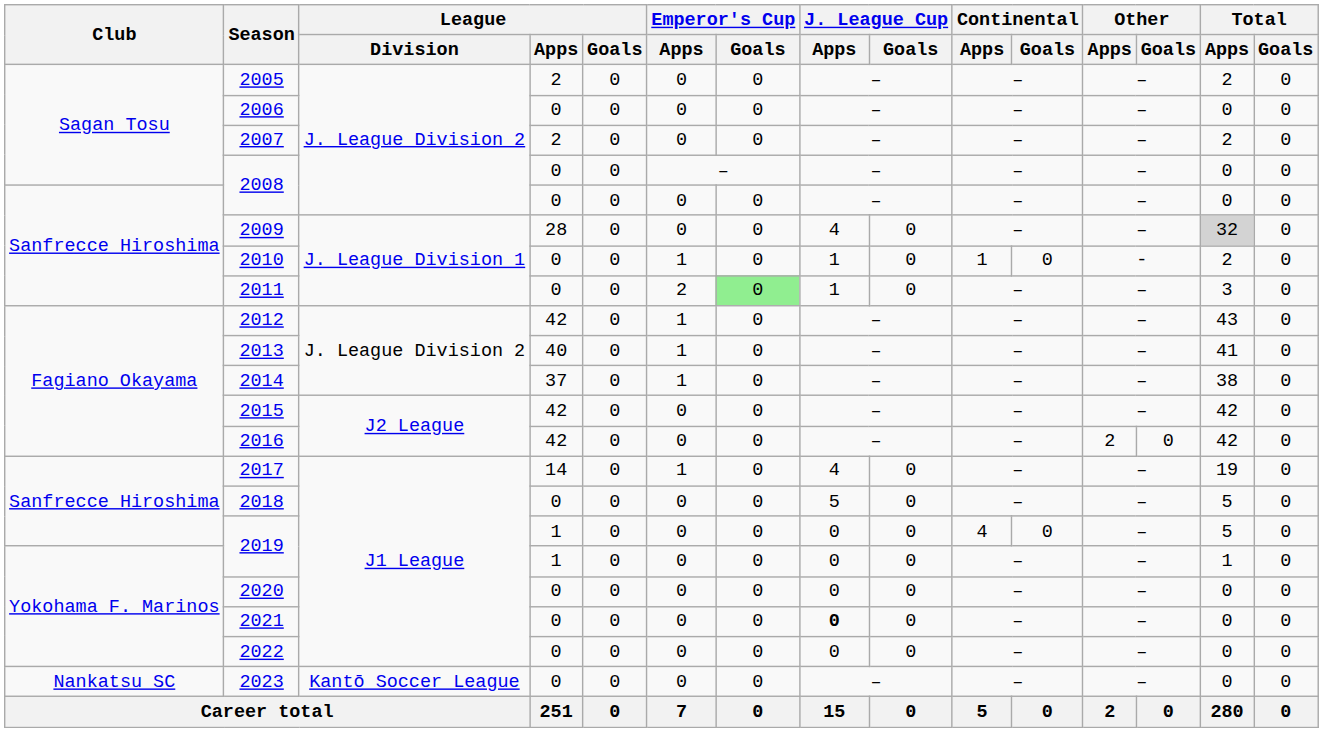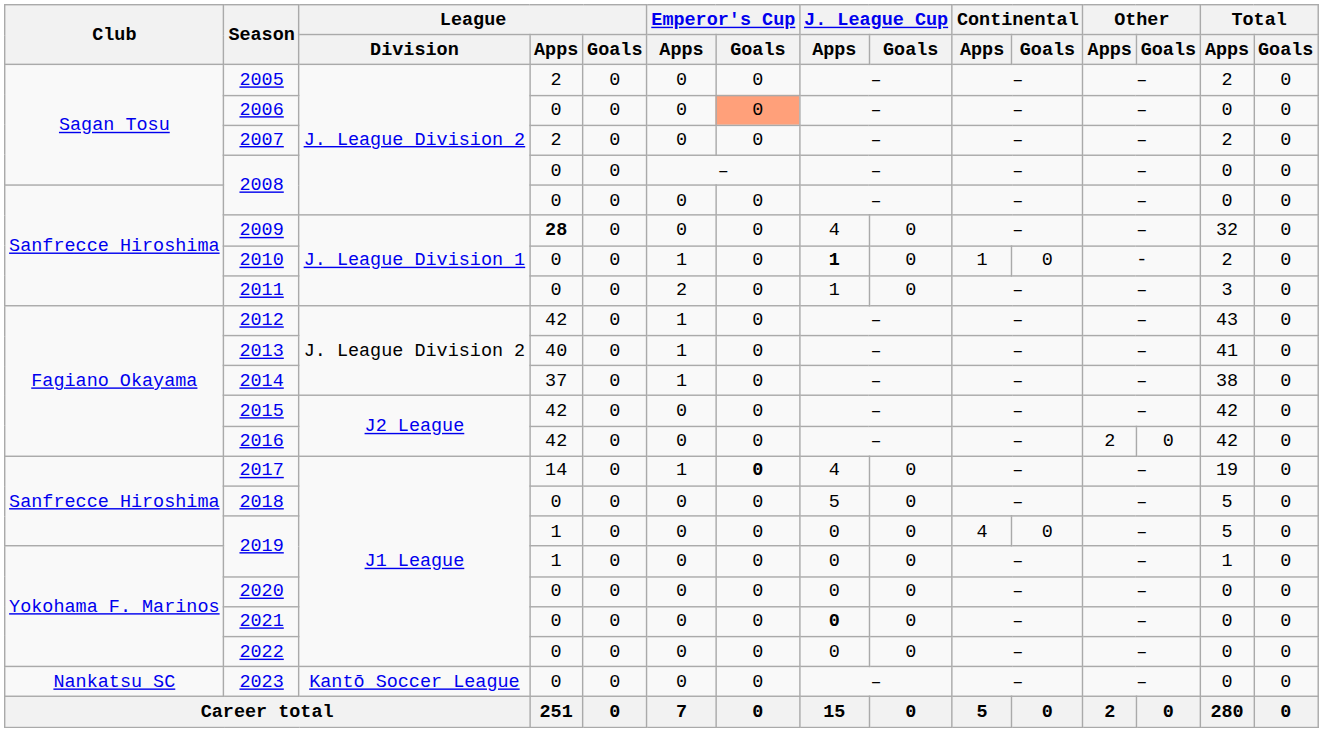(758, 110) no background -> (758, 110) lightsalmon background
(556, 230) normal -> (556, 230) bold
(1227, 230) lightgrey background -> (1227, 230) no background
(834, 260) normal -> (834, 260) bold
(758, 291) lightgreen background -> (758, 291) no background
(758, 471) normal -> (758, 471) bold
